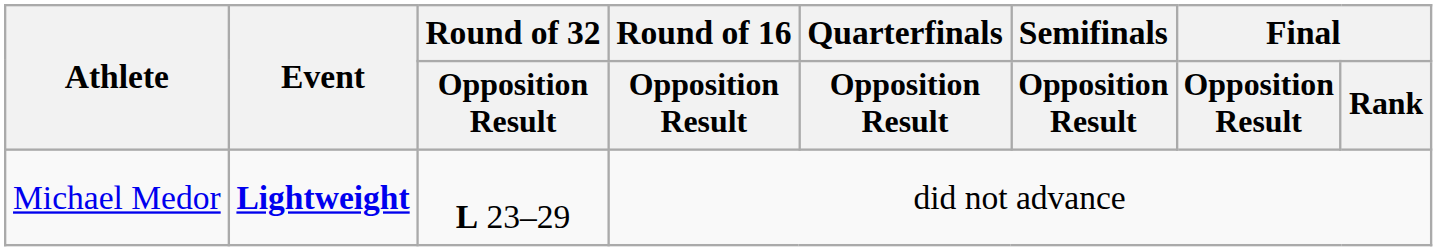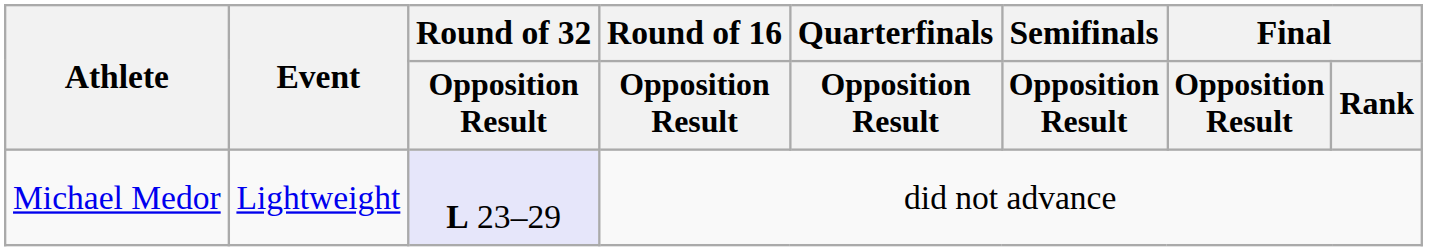(323, 197) bold -> (318, 197) normal
(513, 217) no background -> (504, 217) lavender background
